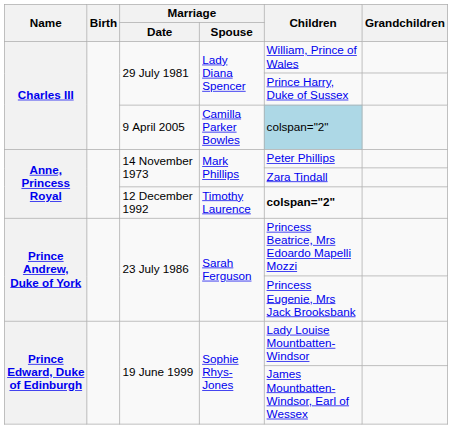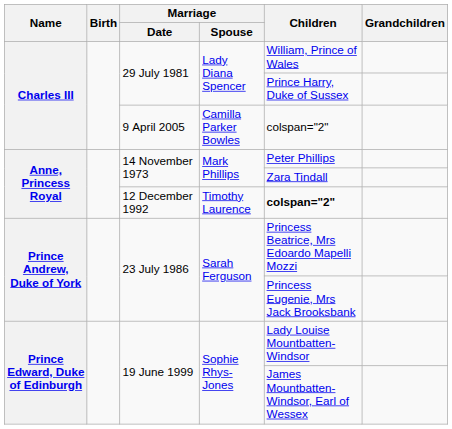(298, 127) lightblue background -> (298, 127) no background
